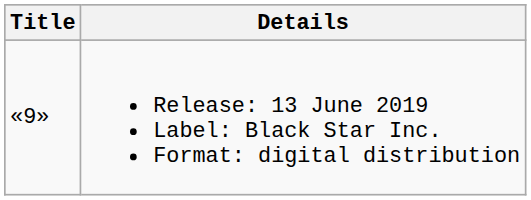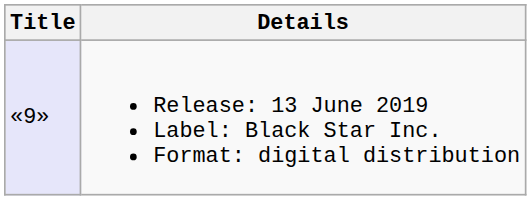(30, 118) no background -> (30, 118) lavender background
